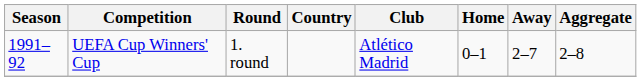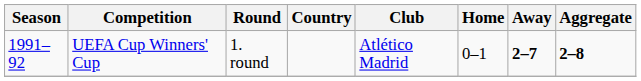(525, 53) normal -> (525, 53) bold
(572, 53) normal -> (572, 53) bold
